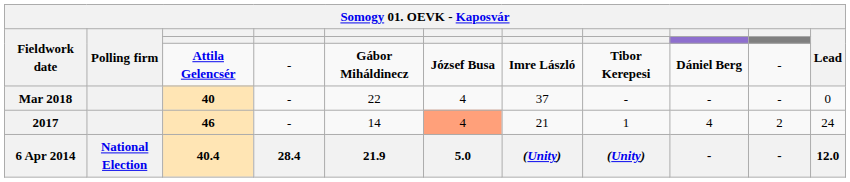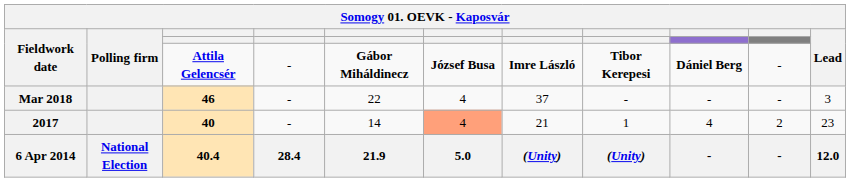(208, 97) 40 -> (208, 97) 46
(828, 98) 0 -> (828, 98) 3
(208, 122) 46 -> (208, 122) 40
(828, 123) 24 -> (828, 123) 23
